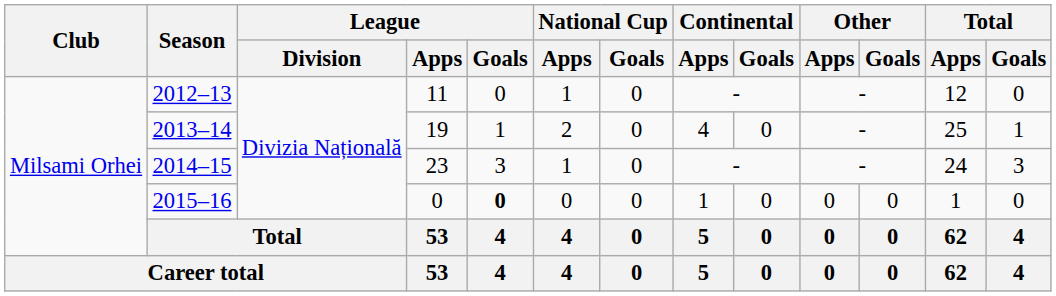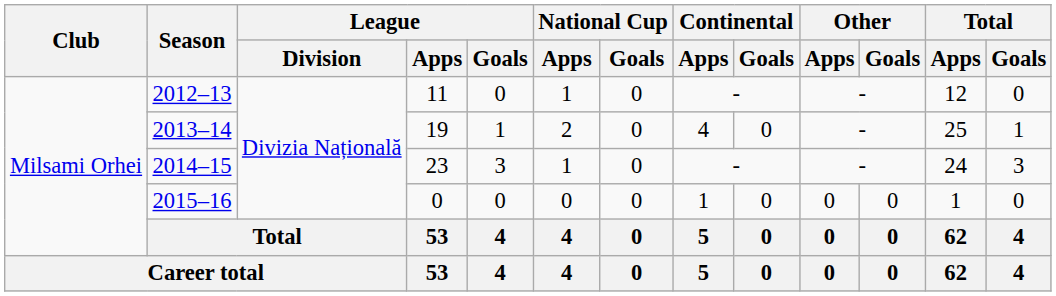(500, 201) bold -> (500, 201) normal
